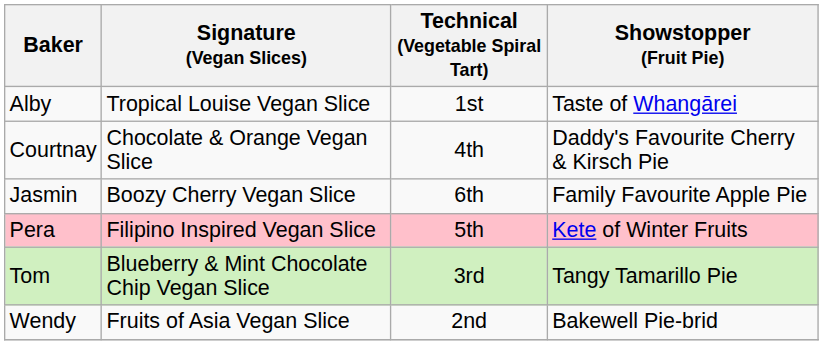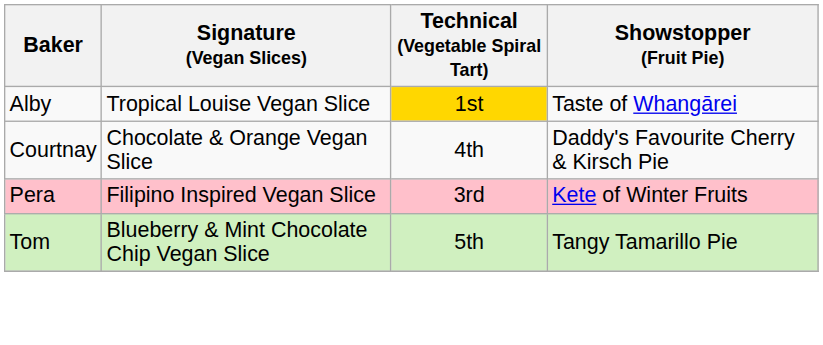(469, 103) no background -> (469, 103) gold background
- row: (44, 195)
(469, 229) 5th -> (469, 195) 3rd
(469, 275) 3rd -> (469, 241) 5th
- row: (43, 321)
